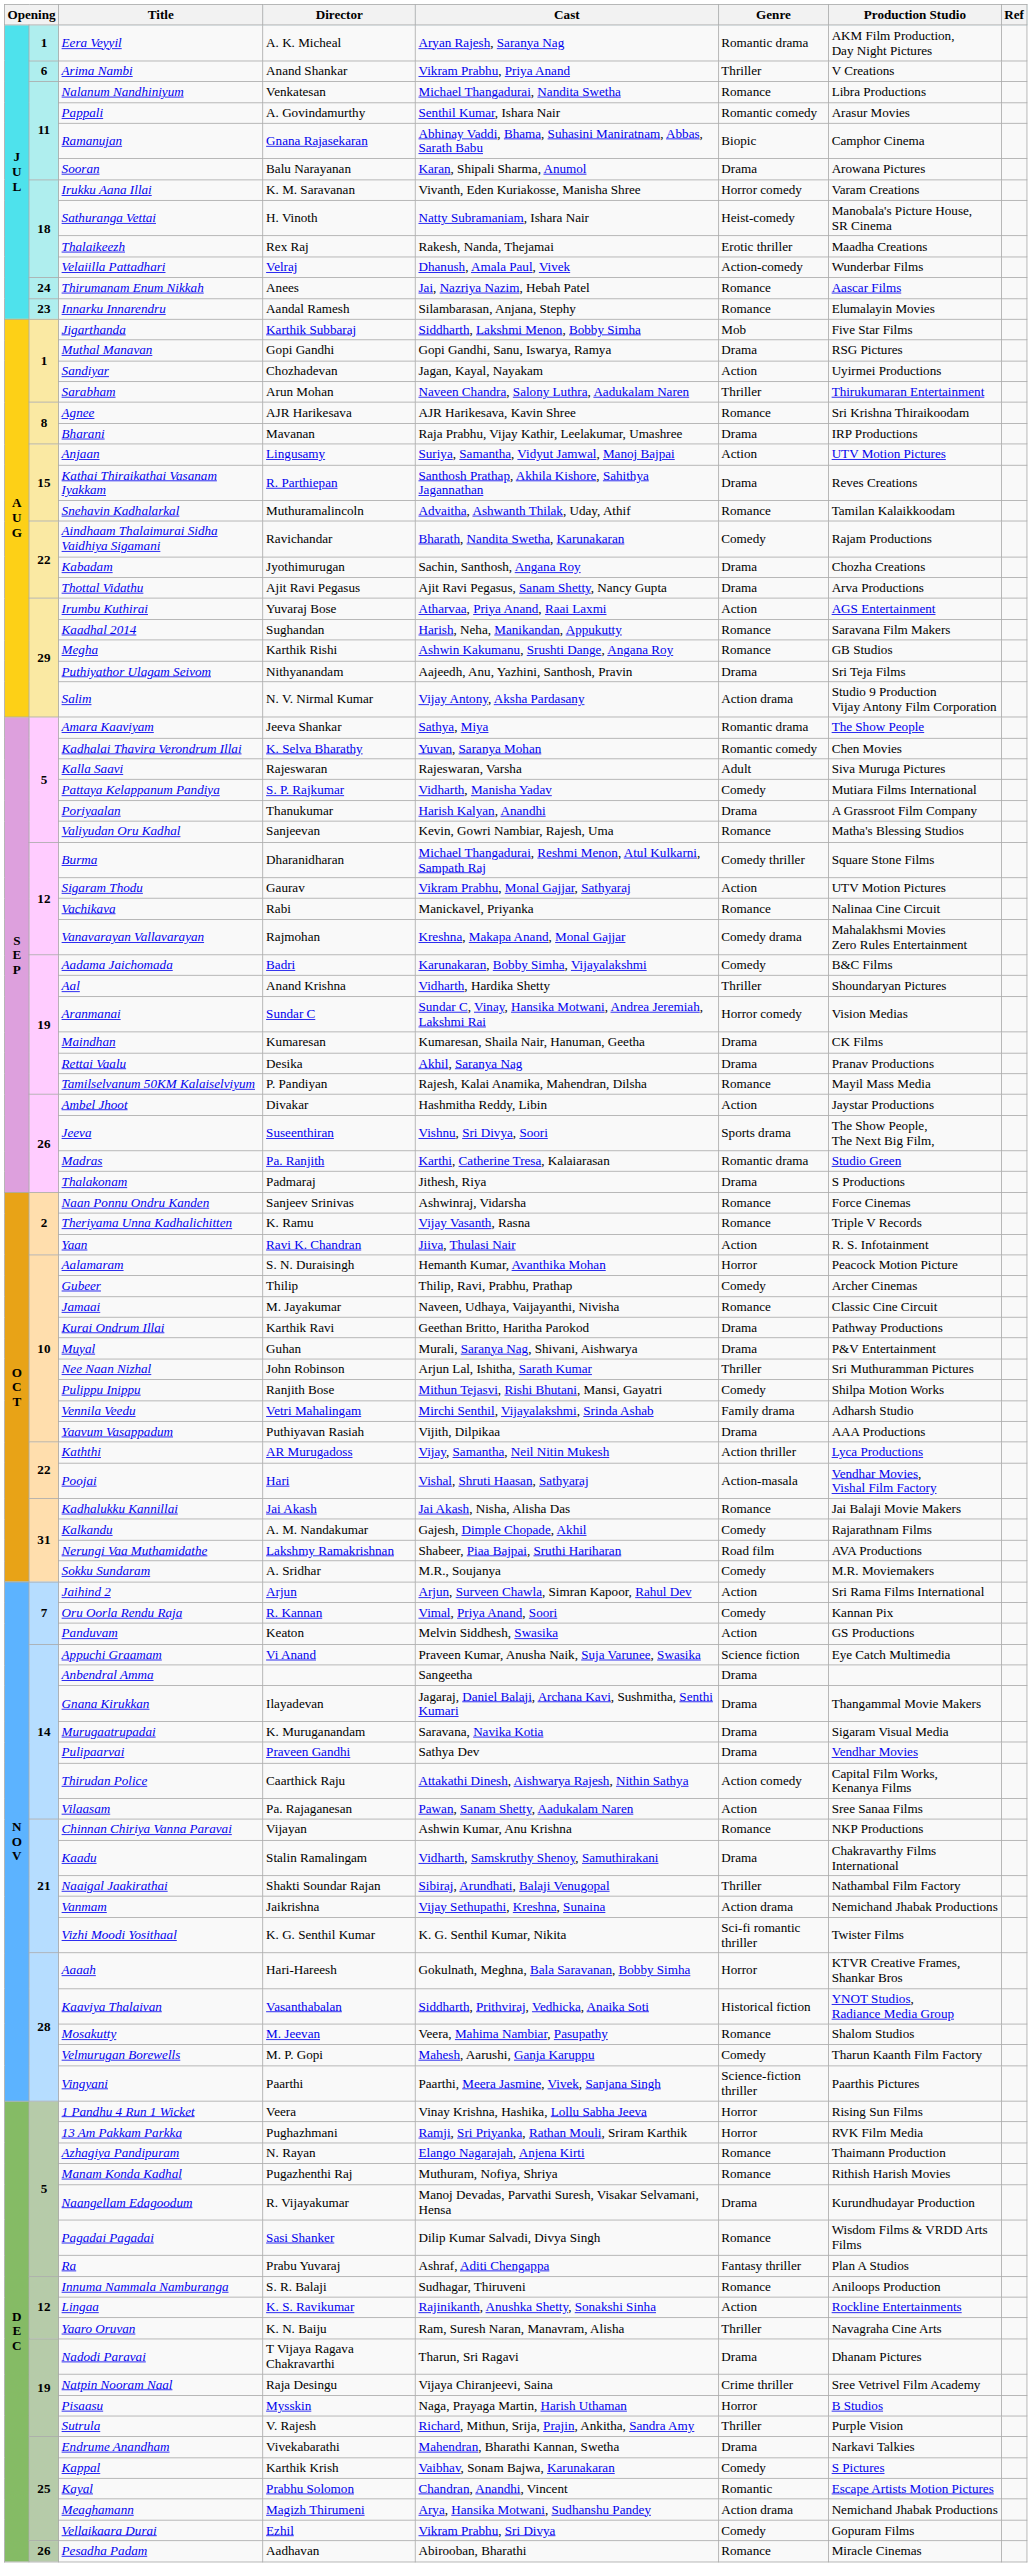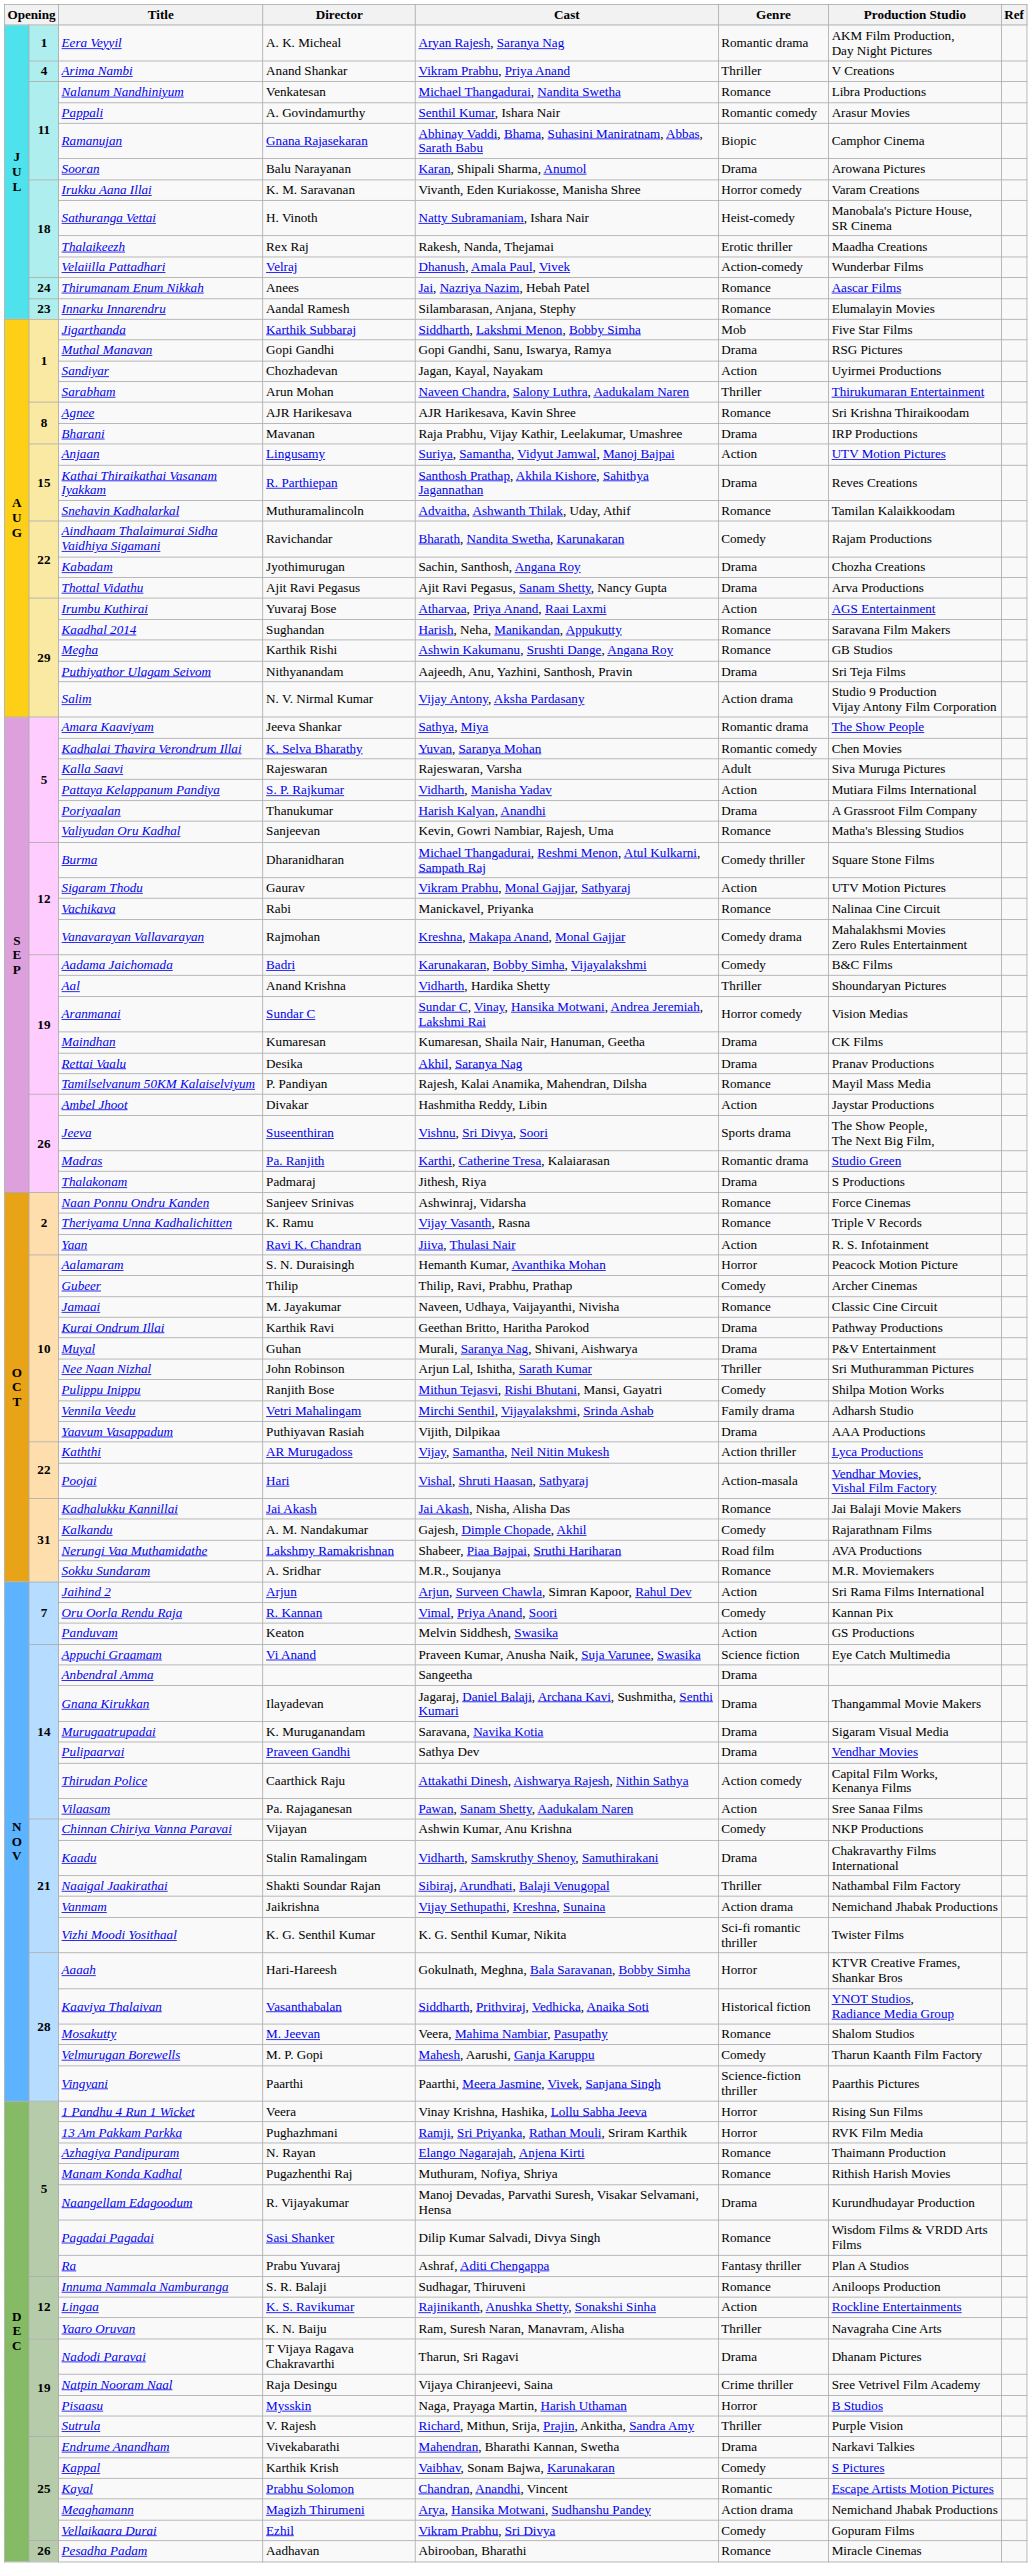(44, 71) 6 -> (44, 71) 4
(744, 790) Comedy -> (739, 790) Action
(744, 1571) Comedy -> (746, 1571) Romance
(746, 1829) Romance -> (744, 1829) Comedy
